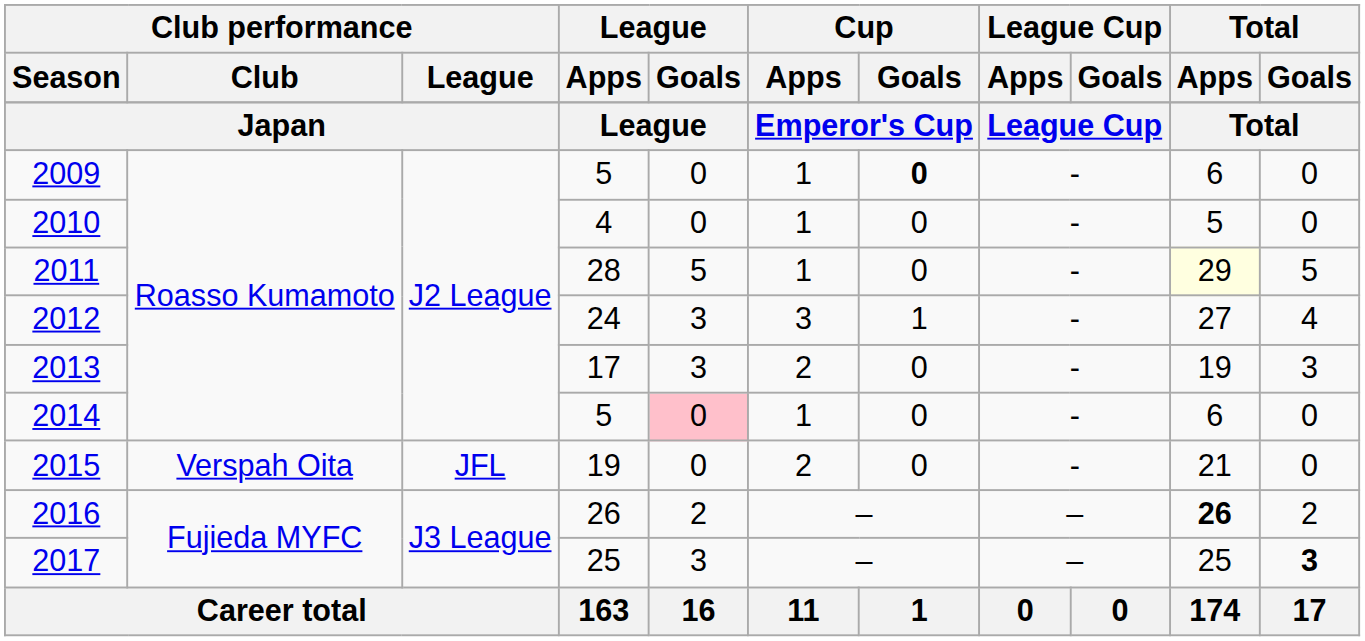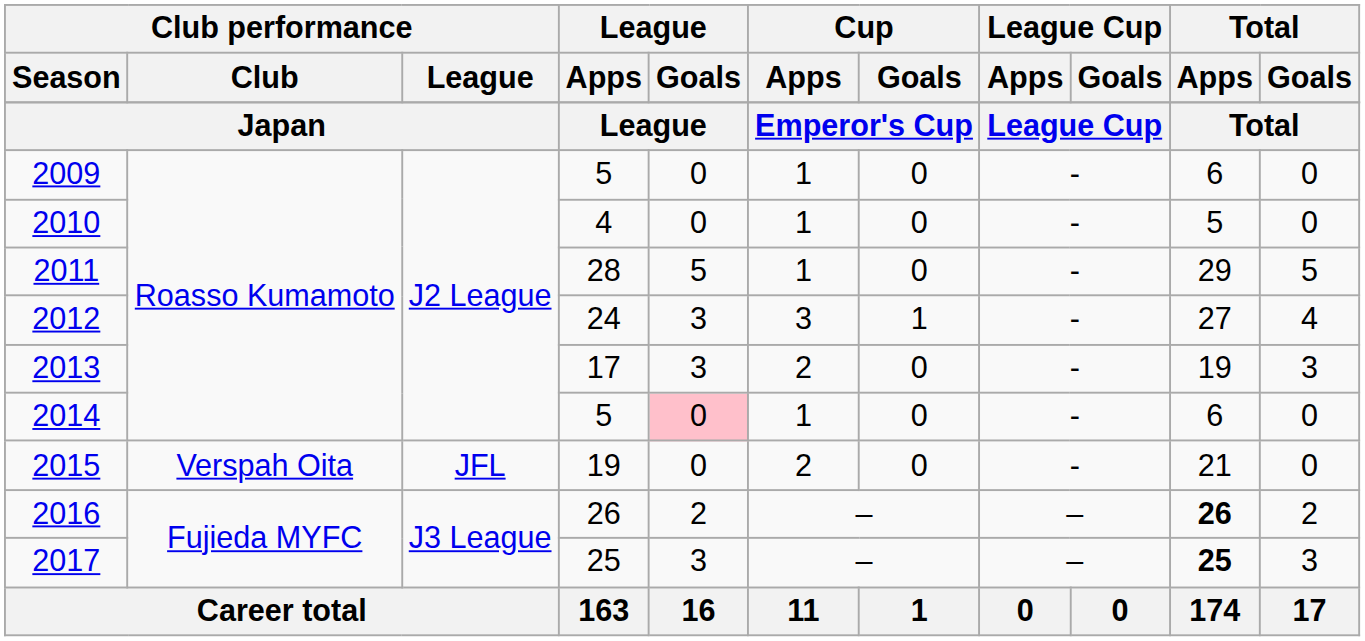(919, 174) bold -> (919, 174) normal
(1215, 271) lightyellow background -> (1215, 271) no background
(1215, 561) normal -> (1215, 561) bold
(1309, 561) bold -> (1309, 561) normal
